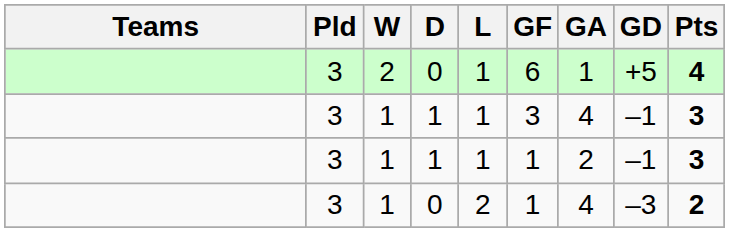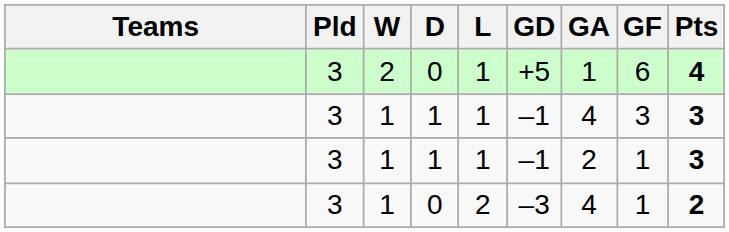columns swapped: (533, 26) <-> (641, 26)
